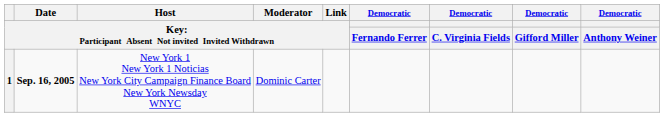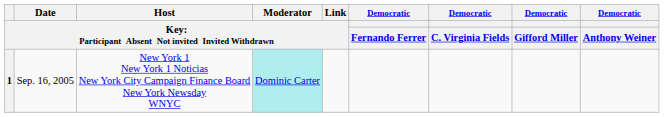(46, 80) bold -> (45, 80) normal
(288, 80) no background -> (288, 80) paleturquoise background
